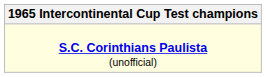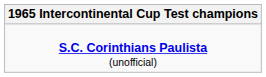(133, 55) lightyellow background -> (133, 55) no background
